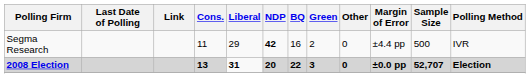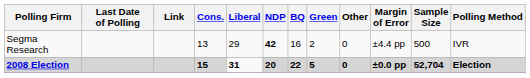(202, 44) 11 -> (202, 44) 13
(202, 65) 13 -> (202, 65) 15
(312, 65) 3 -> (312, 65) 5
(429, 65) 52,707 -> (429, 65) 52,704
